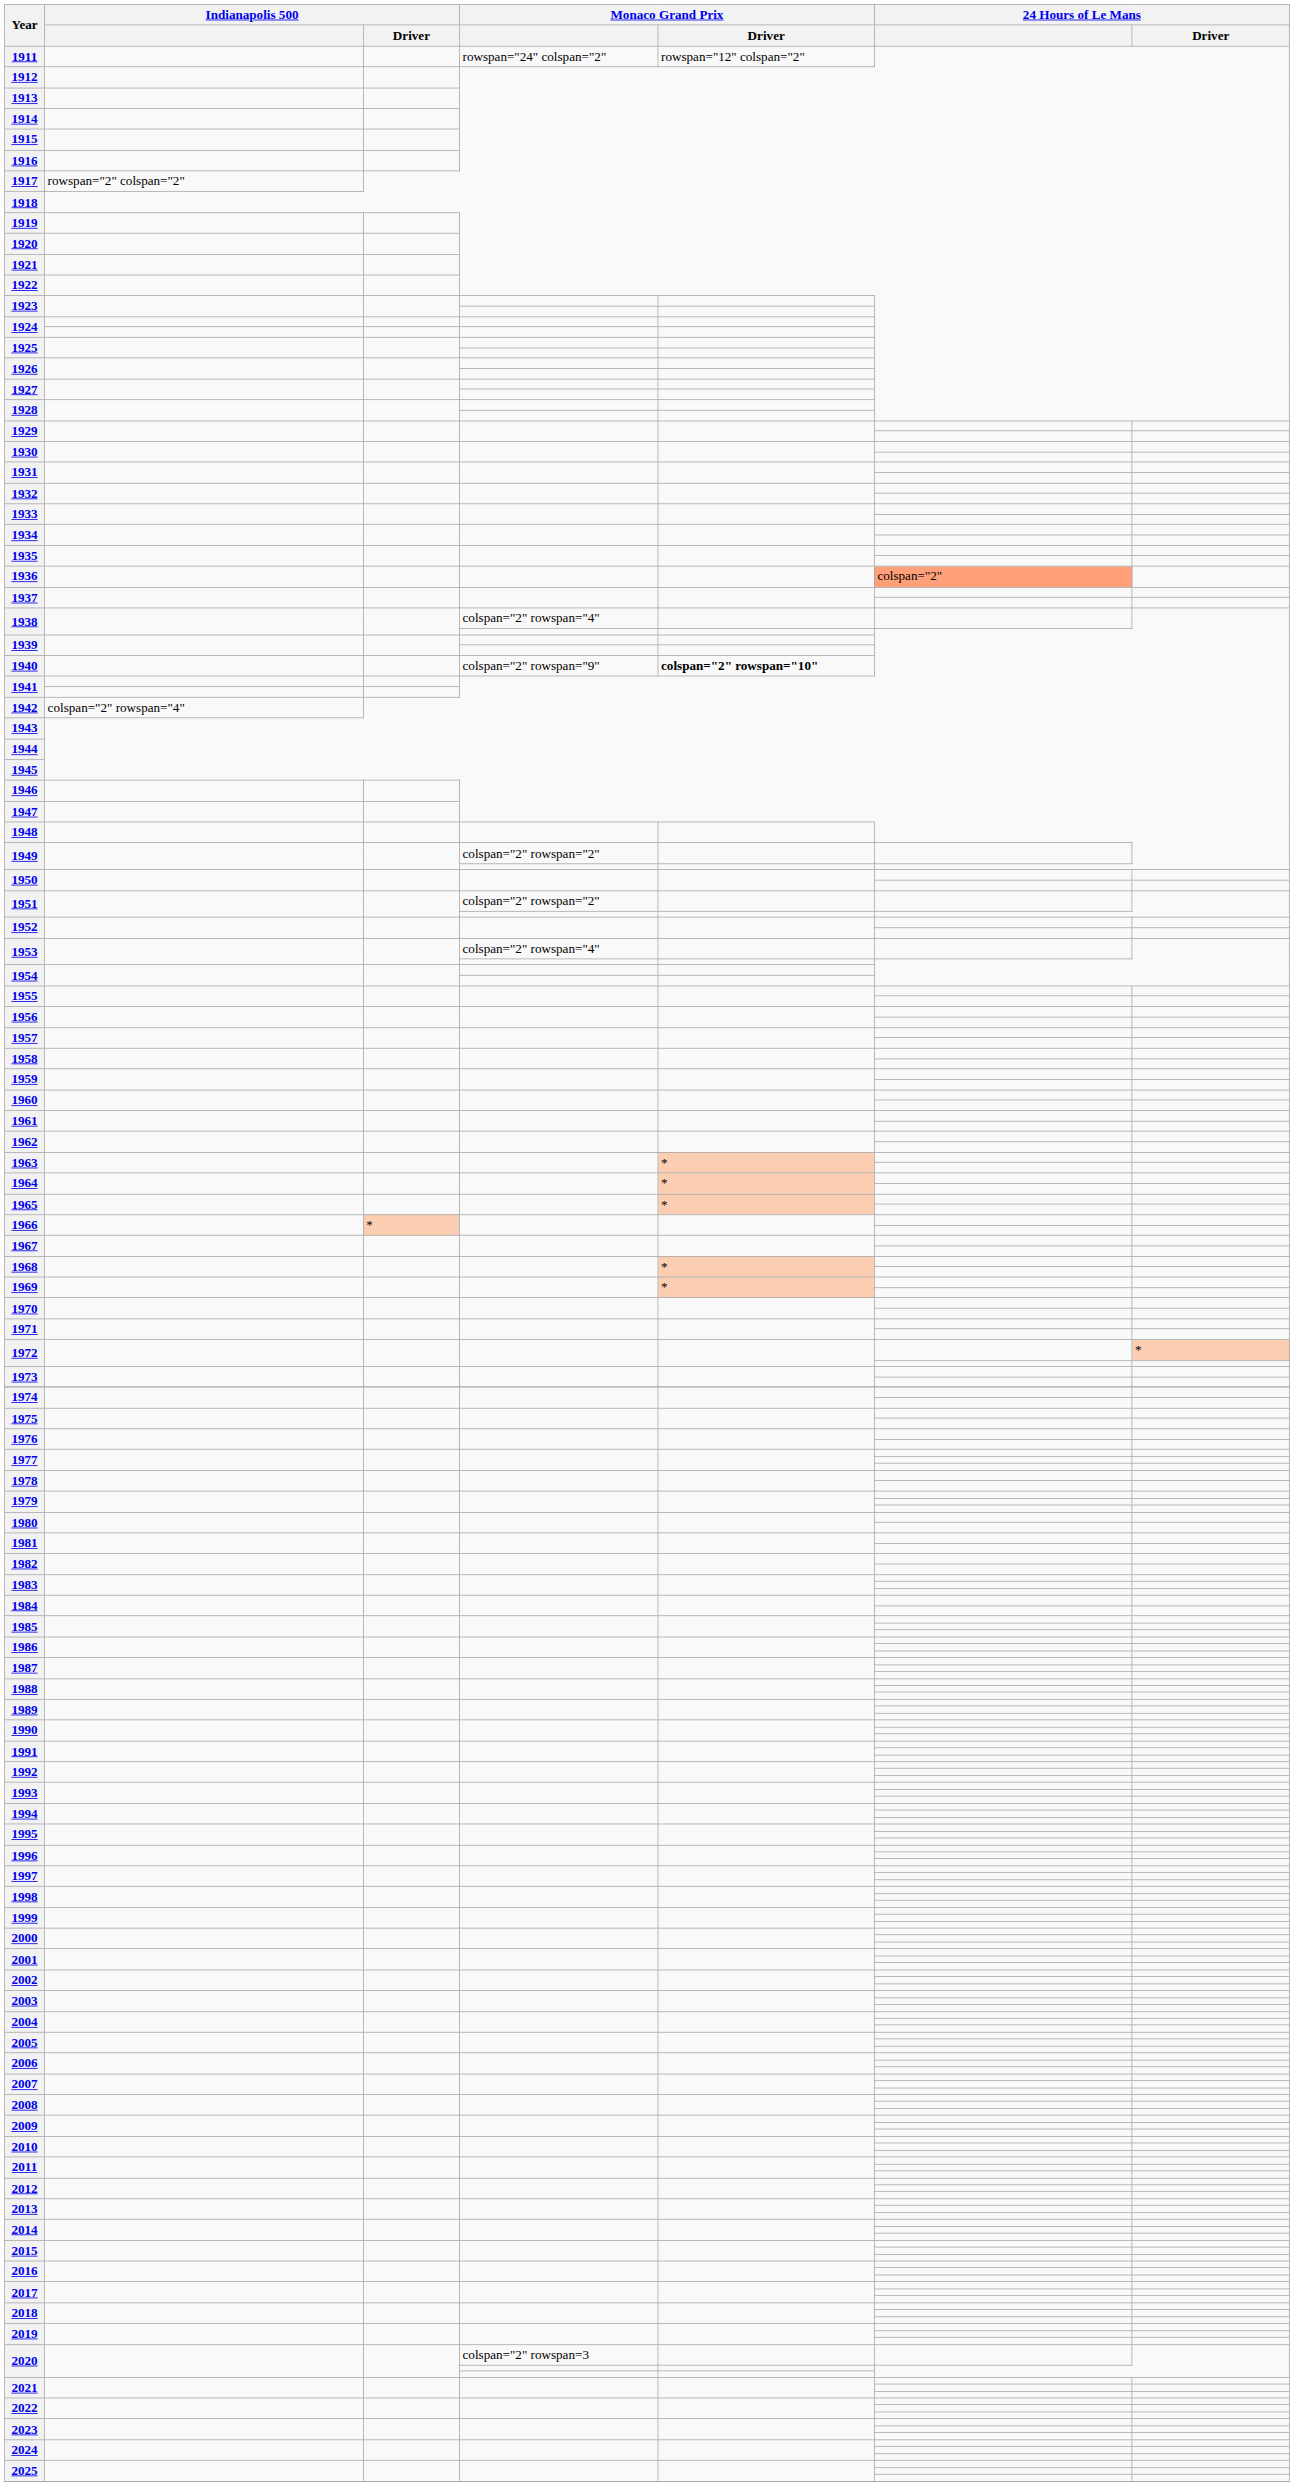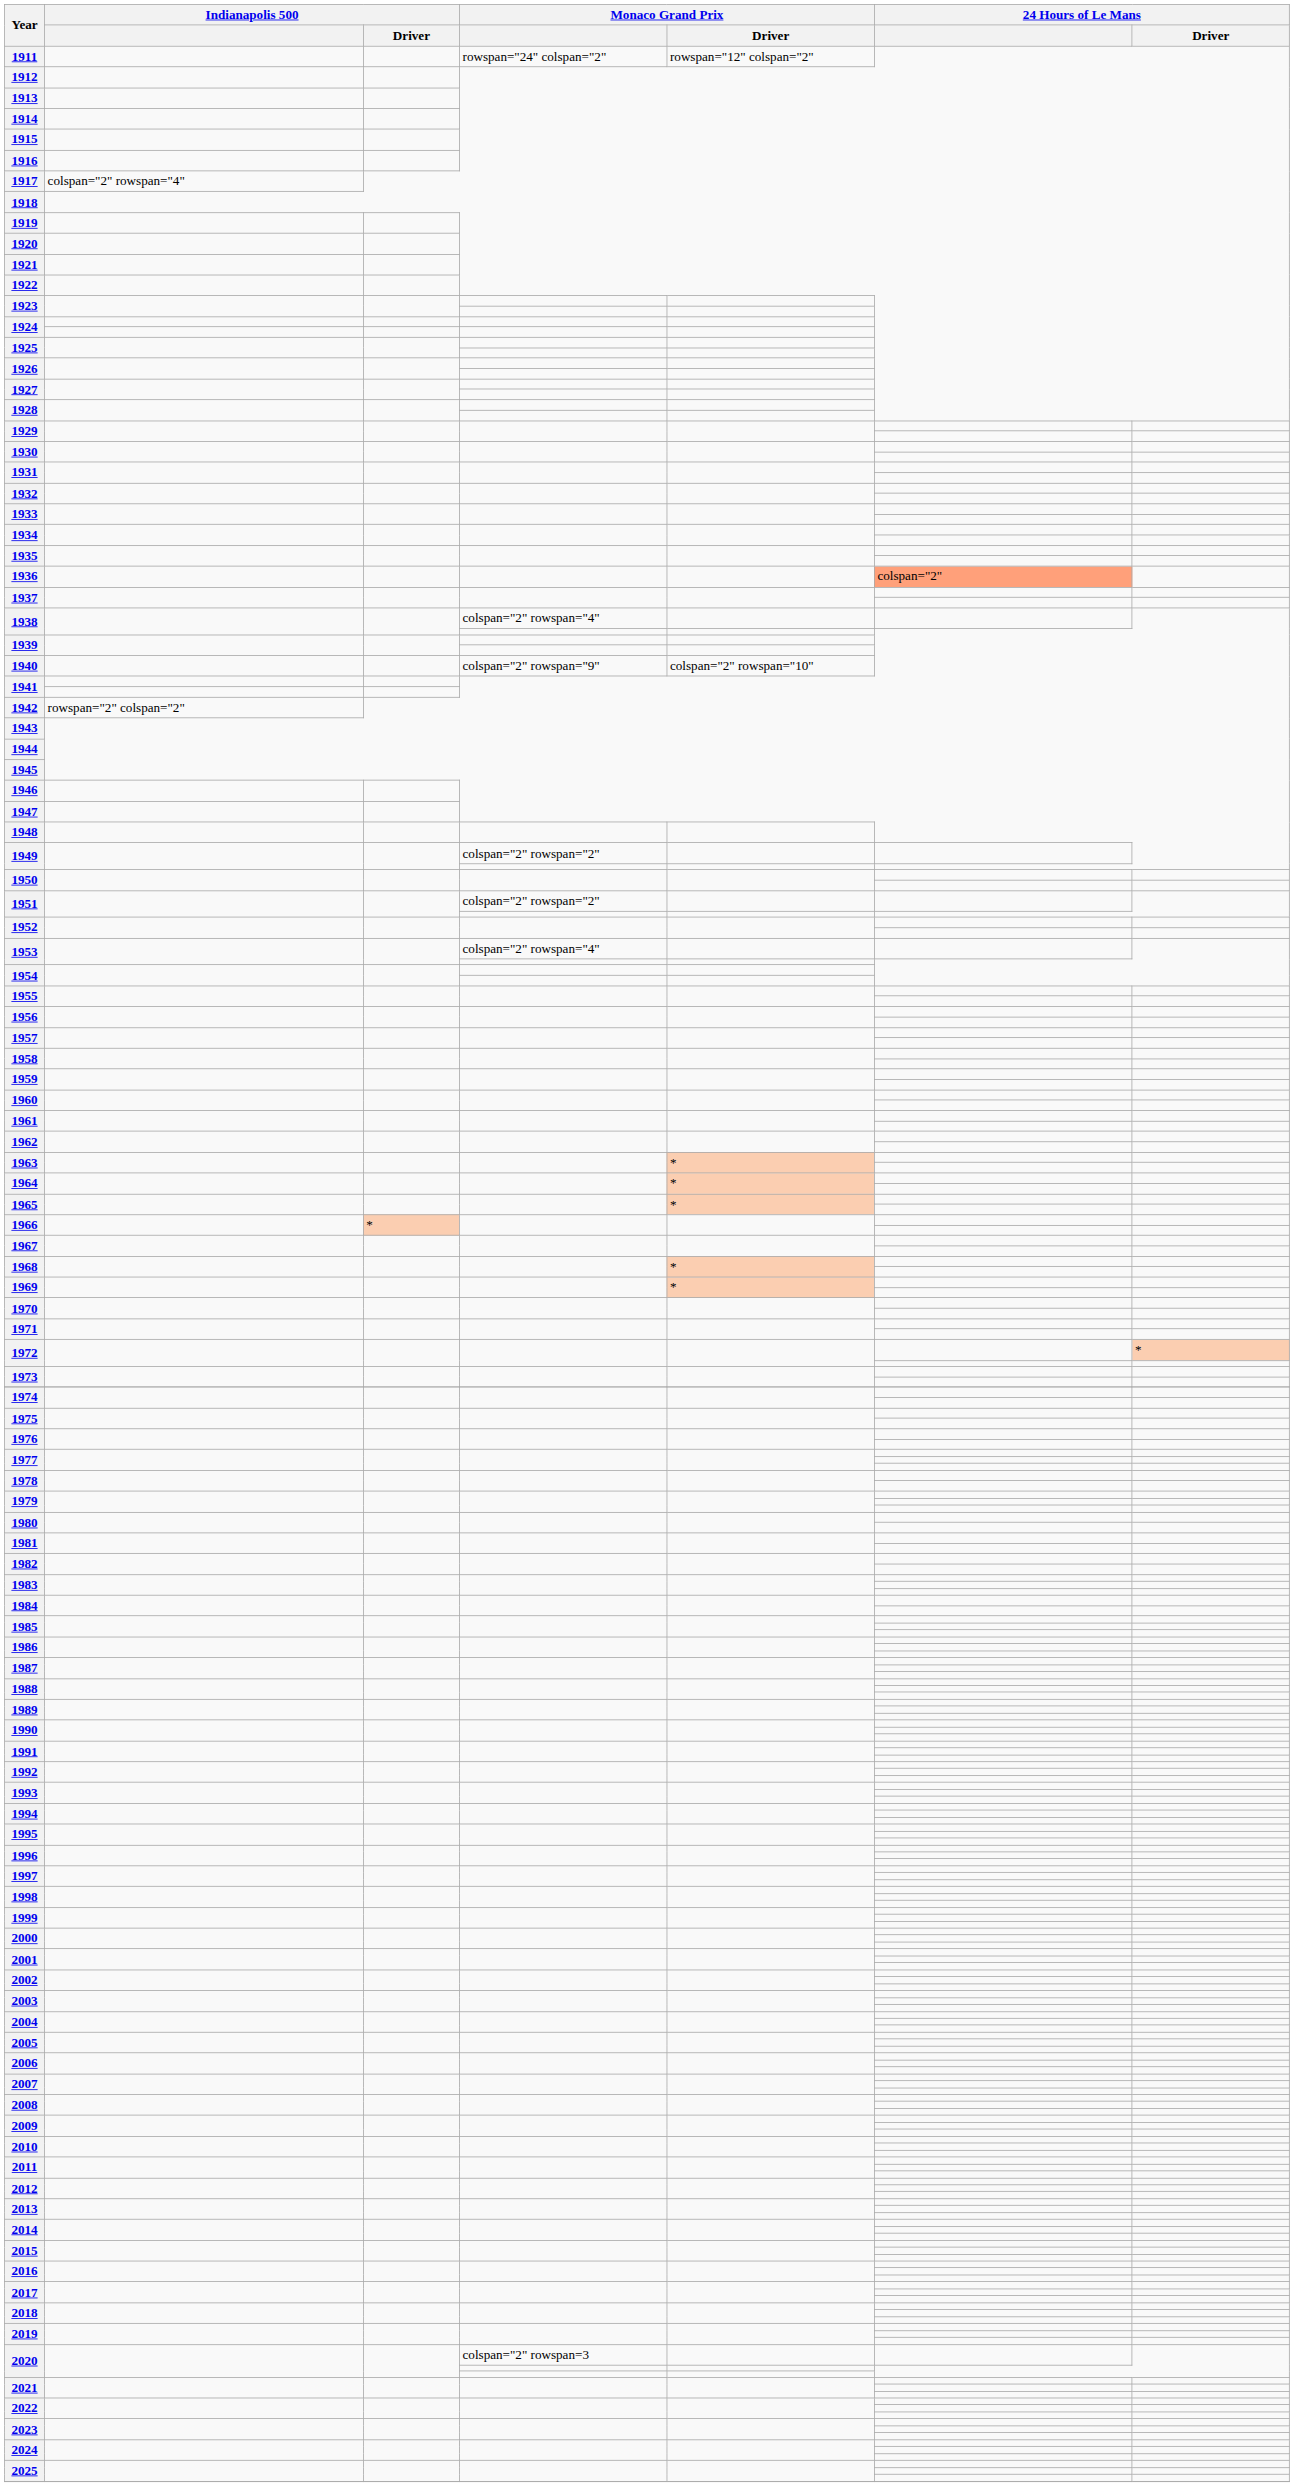(116, 181) rowspan="2" colspan="2" -> (116, 181) colspan="2" rowspan="4"
(740, 665) bold -> (742, 665) normal
(116, 707) colspan="2" rowspan="4" -> (116, 707) rowspan="2" colspan="2"
